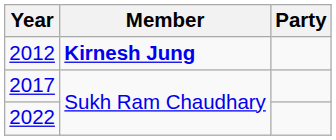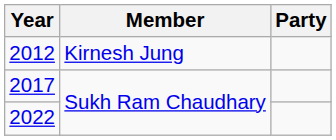(130, 53) bold -> (124, 53) normal
